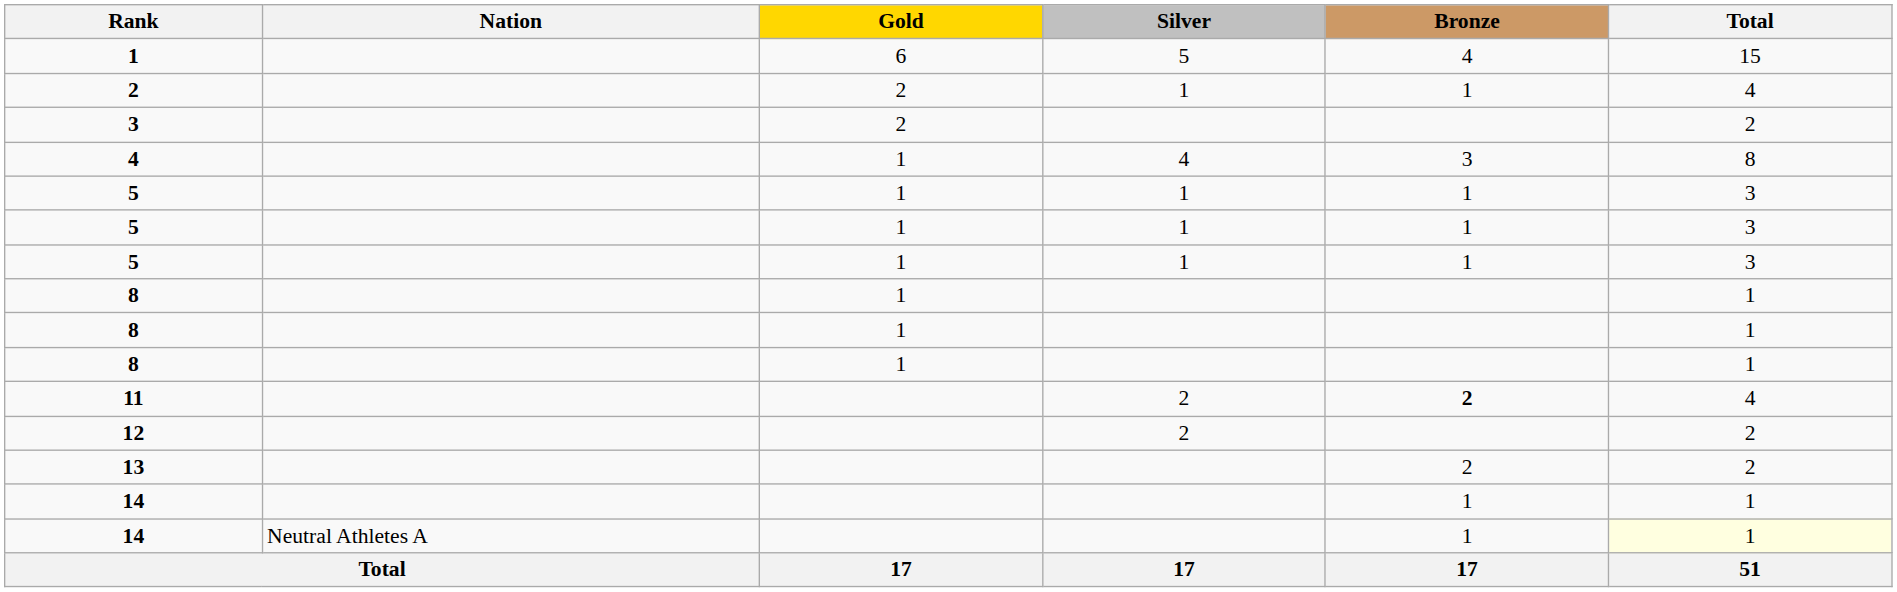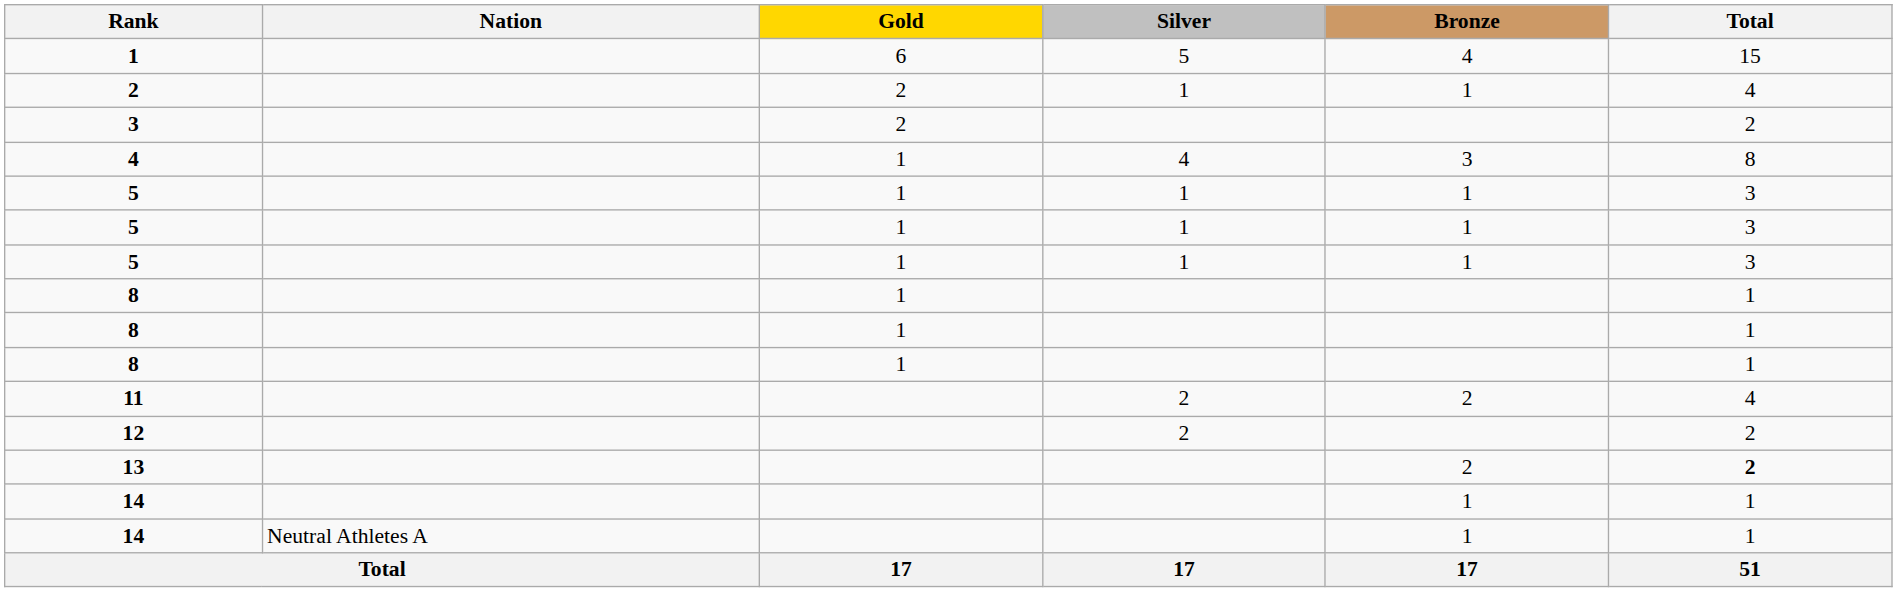(1467, 398) bold -> (1467, 398) normal
(1750, 466) normal -> (1750, 466) bold
(1750, 535) lightyellow background -> (1750, 535) no background
